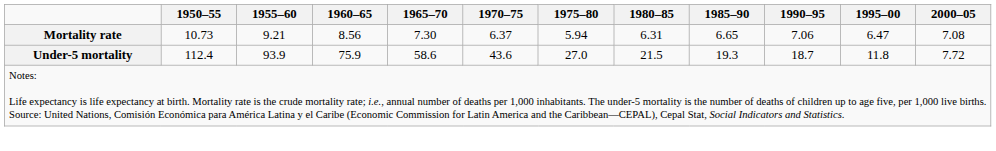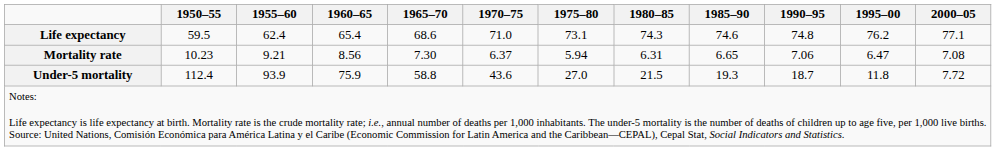+ row: (83, 34)
(199, 34) 10.73 -> (199, 55) 10.23
(425, 55) 58.6 -> (425, 75) 58.8
